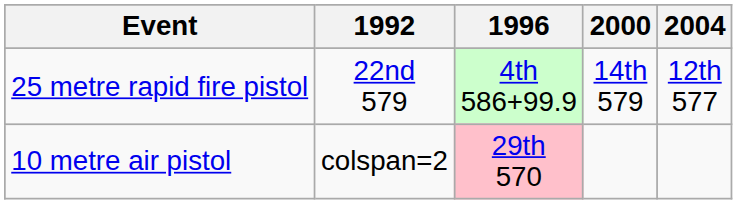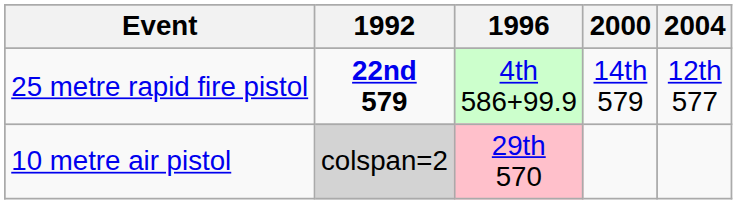(384, 85) normal -> (384, 85) bold
(384, 160) no background -> (384, 160) lightgrey background
